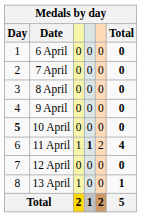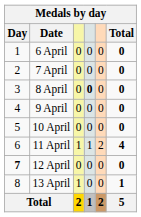(90, 89) normal -> (90, 89) bold
(17, 127) bold -> (17, 127) normal
(90, 146) bold -> (90, 146) normal
(17, 165) normal -> (17, 165) bold
